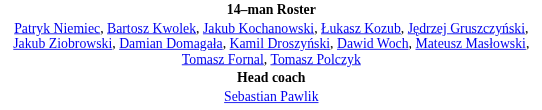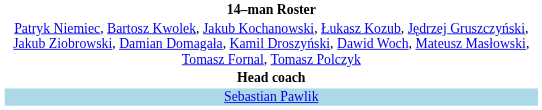(271, 97) no background -> (271, 97) lightblue background
